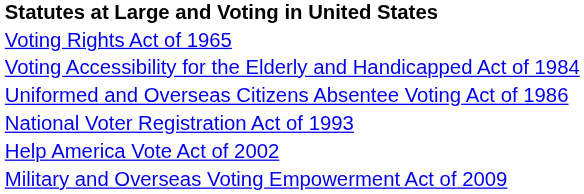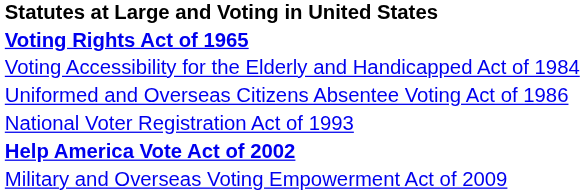(118, 40) normal -> (127, 40) bold
(142, 151) normal -> (150, 151) bold
